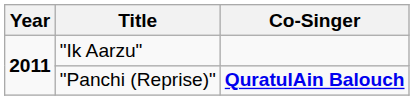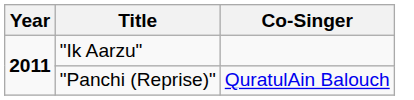(315, 81) bold -> (307, 81) normal
